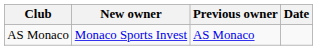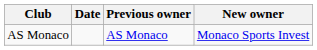columns swapped: (131, 14) <-> (296, 14)
